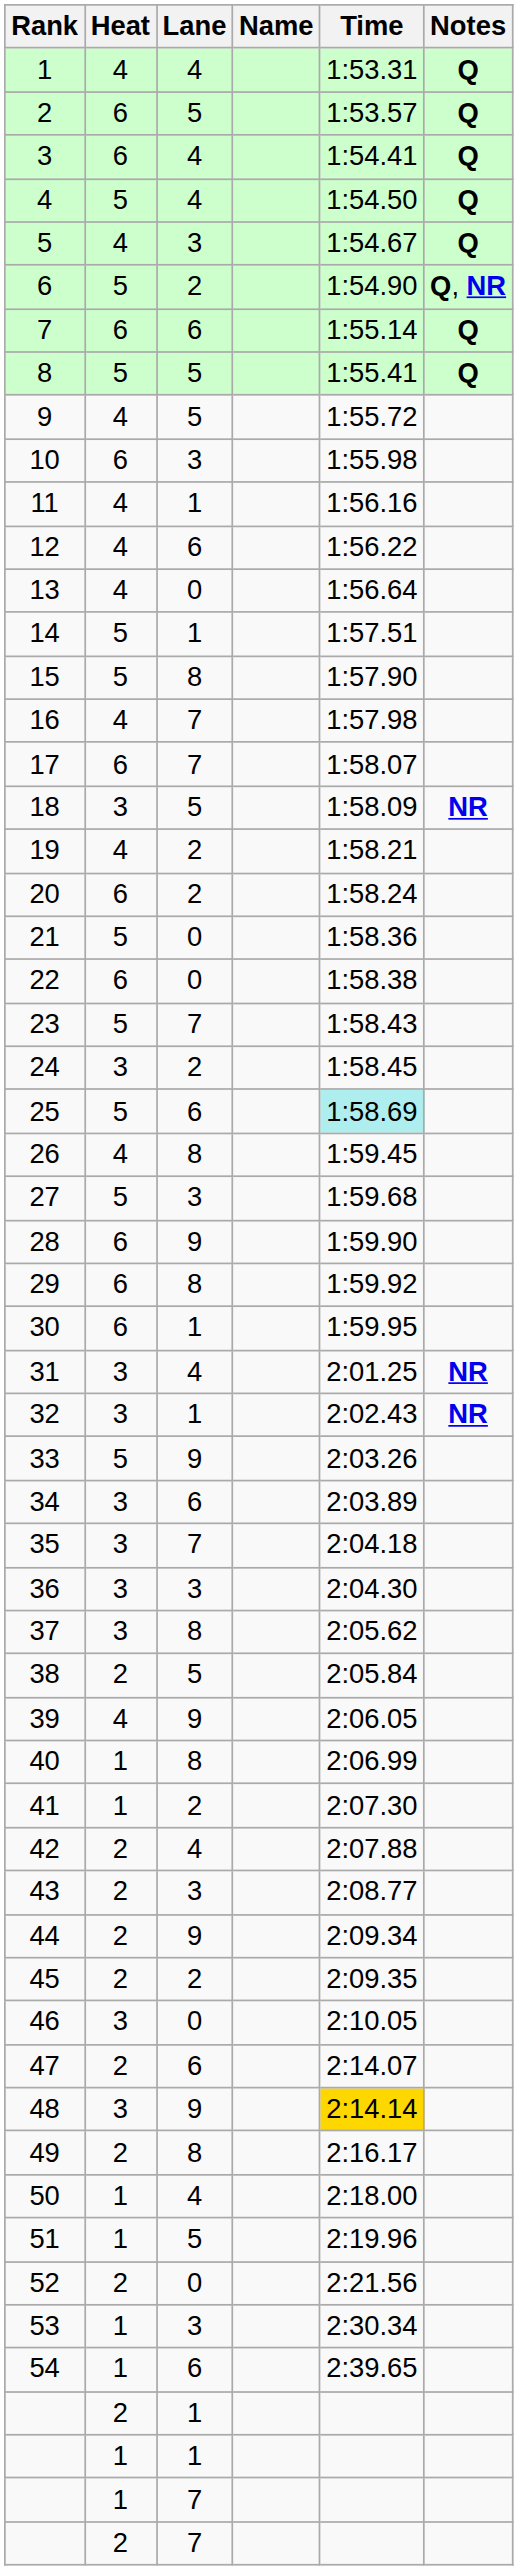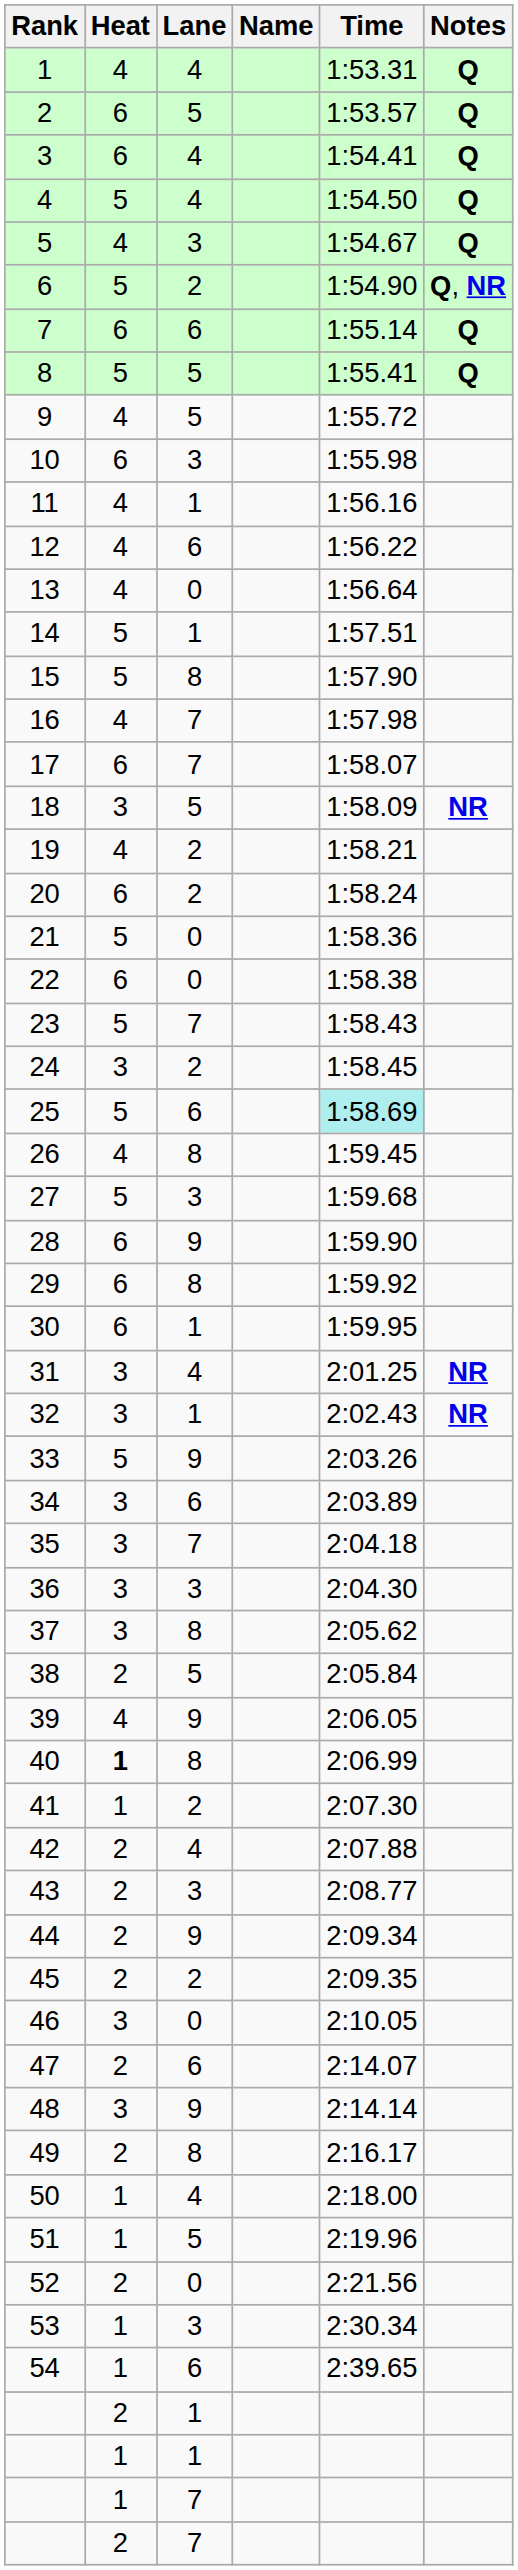(120, 1761) normal -> (120, 1761) bold
(372, 2108) gold background -> (372, 2108) no background
